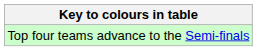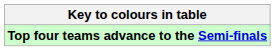(128, 35) normal -> (137, 35) bold
